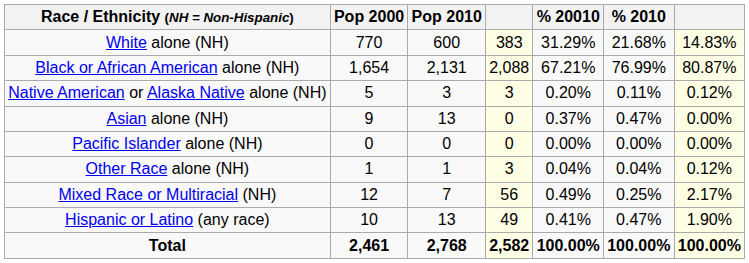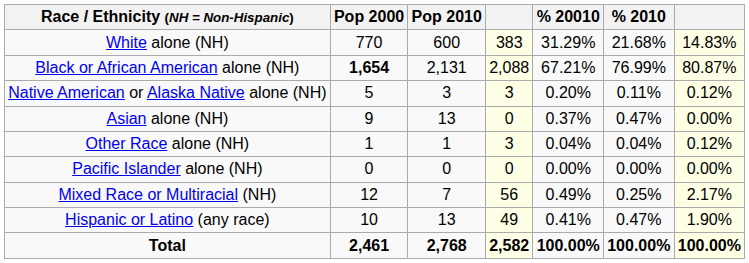(369, 67) normal -> (369, 67) bold
rows swapped: (167, 144) <-> (167, 169)
